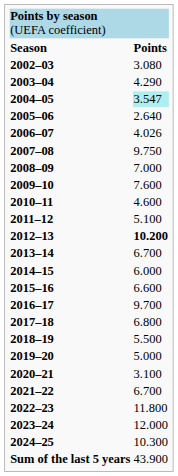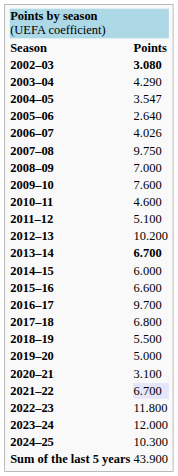(148, 65) normal -> (148, 65) bold
(148, 99) paleturquoise background -> (148, 99) no background
(151, 236) bold -> (151, 236) normal
(148, 253) normal -> (148, 253) bold
(148, 391) no background -> (148, 391) lavender background
